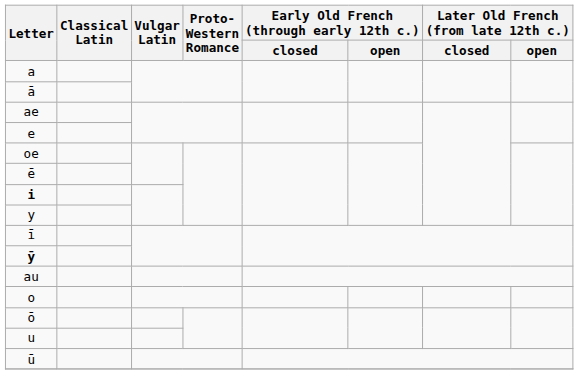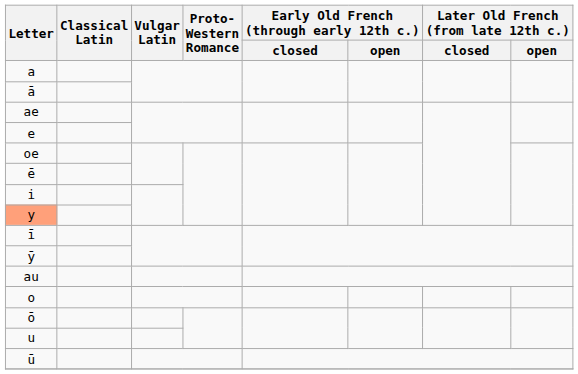(31, 194) bold -> (31, 194) normal
(31, 215) no background -> (31, 215) lightsalmon background
(31, 256) bold -> (31, 256) normal
